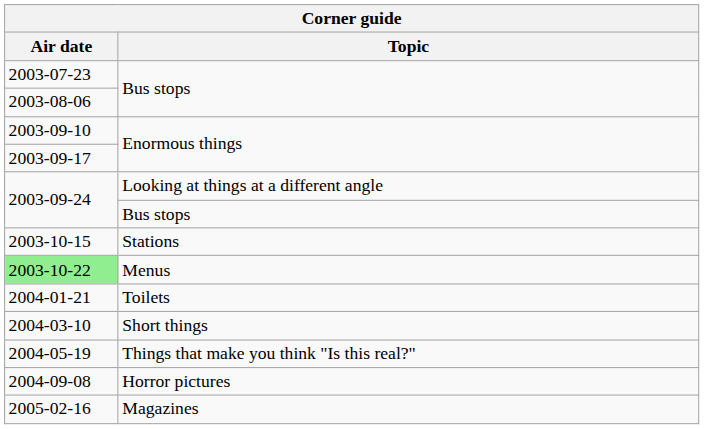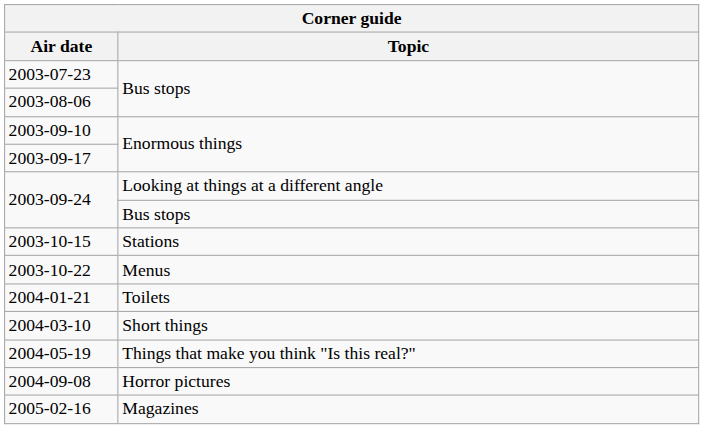(50, 269) lightgreen background -> (50, 269) no background
